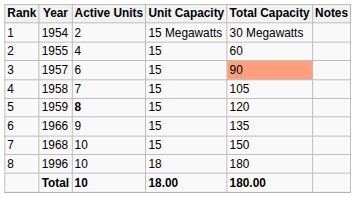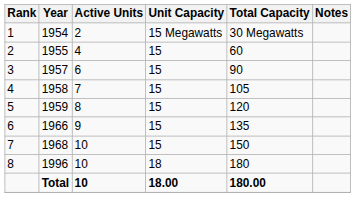(236, 70) lightsalmon background -> (236, 70) no background
(78, 107) bold -> (78, 107) normal
